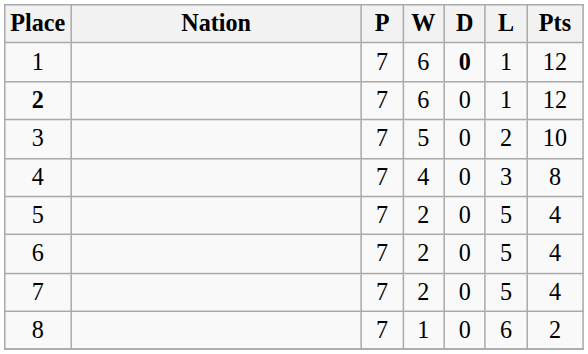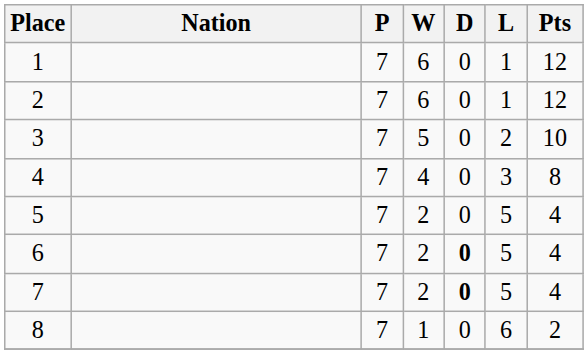(465, 61) bold -> (465, 61) normal
(38, 100) bold -> (38, 100) normal
(465, 253) normal -> (465, 253) bold
(465, 291) normal -> (465, 291) bold
